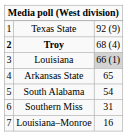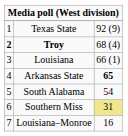(108, 60) lightgrey background -> (108, 60) no background
(108, 76) normal -> (108, 76) bold
(108, 107) no background -> (108, 107) khaki background
